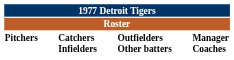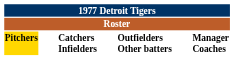(21, 37) no background -> (21, 37) gold background
